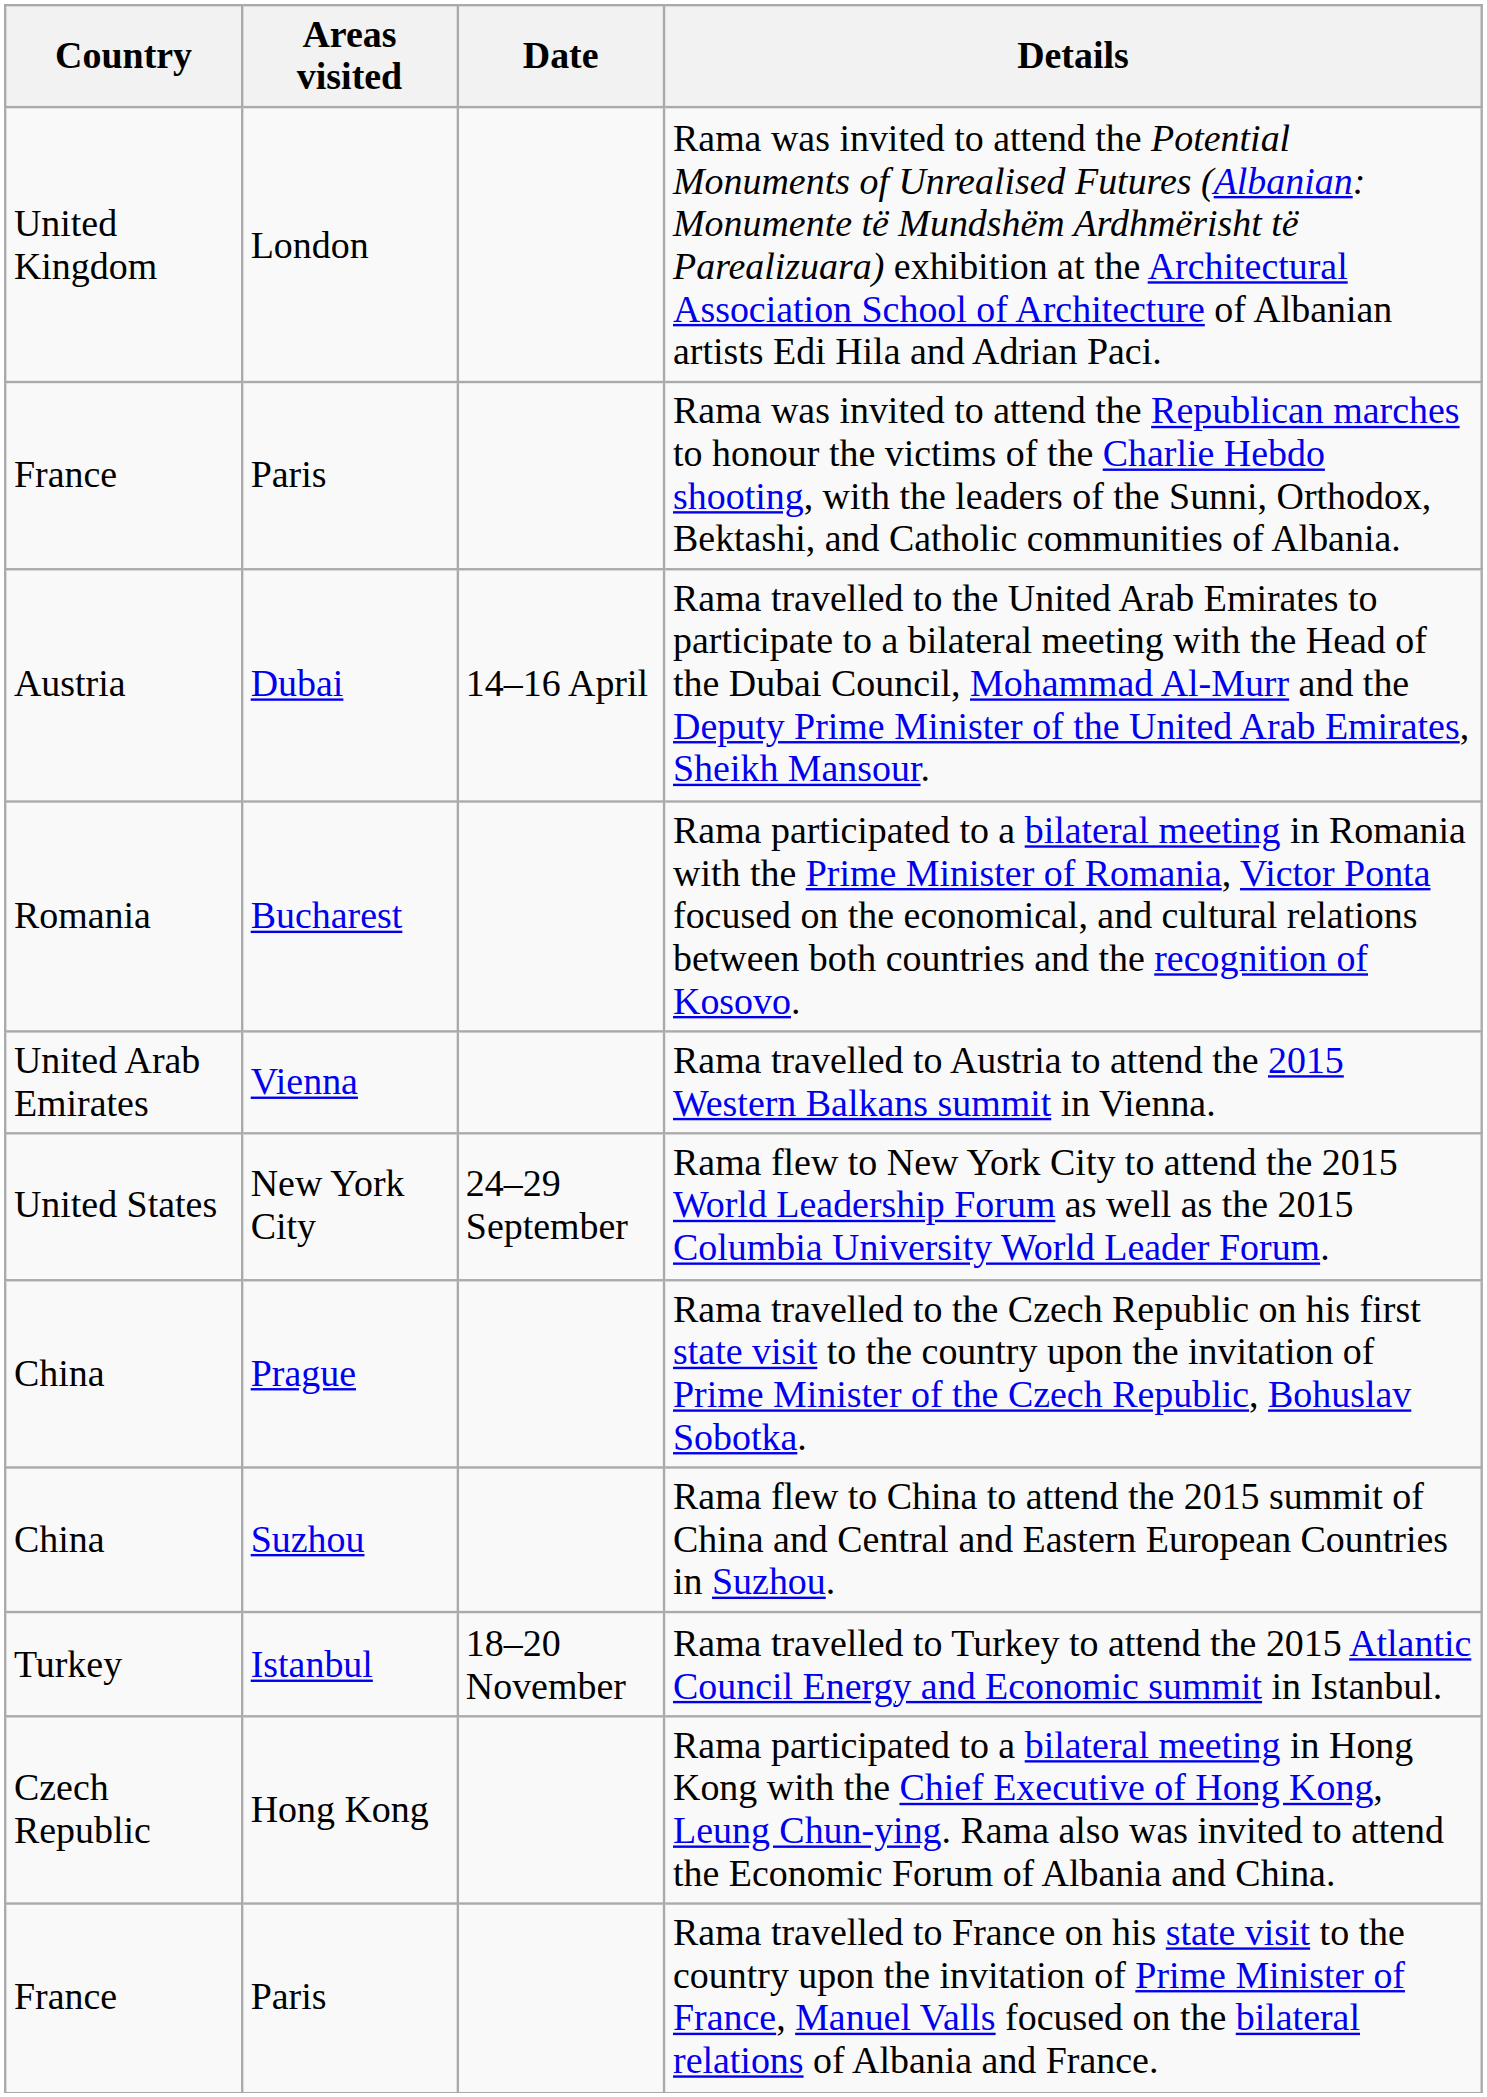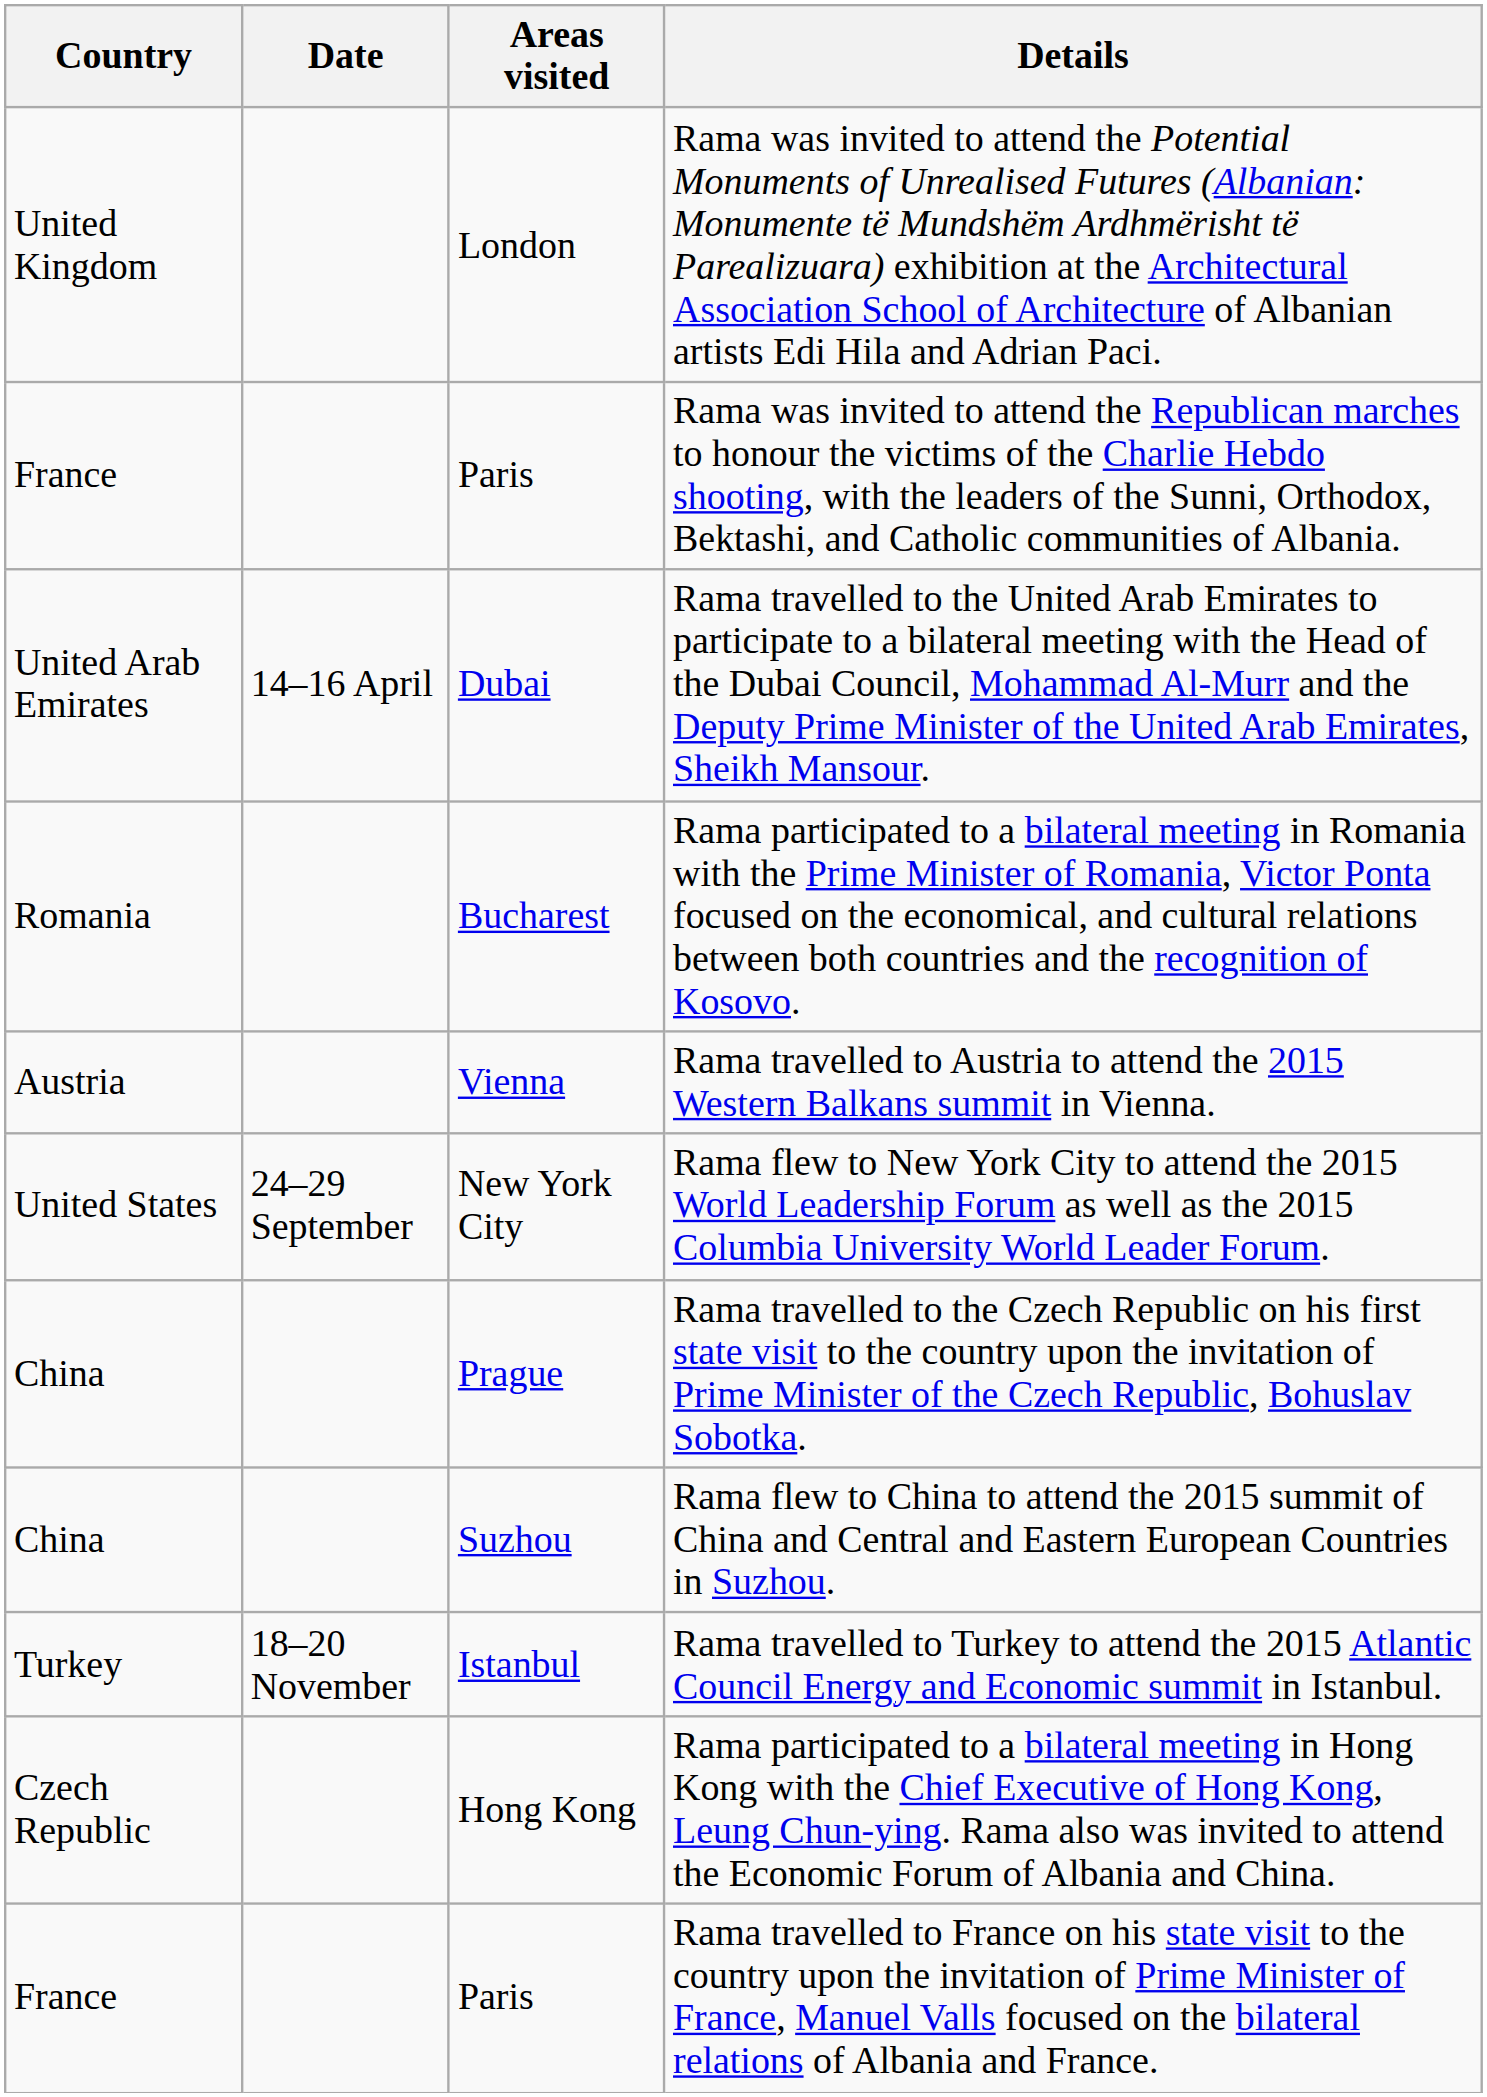columns swapped: (350, 55) <-> (561, 55)
(70, 684) Austria -> (107, 684) United Arab Emirates
(107, 1081) United Arab Emirates -> (70, 1081) Austria
